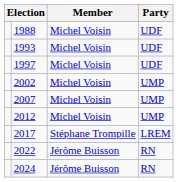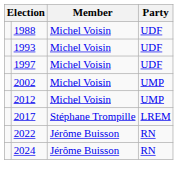- row: (25, 99)
